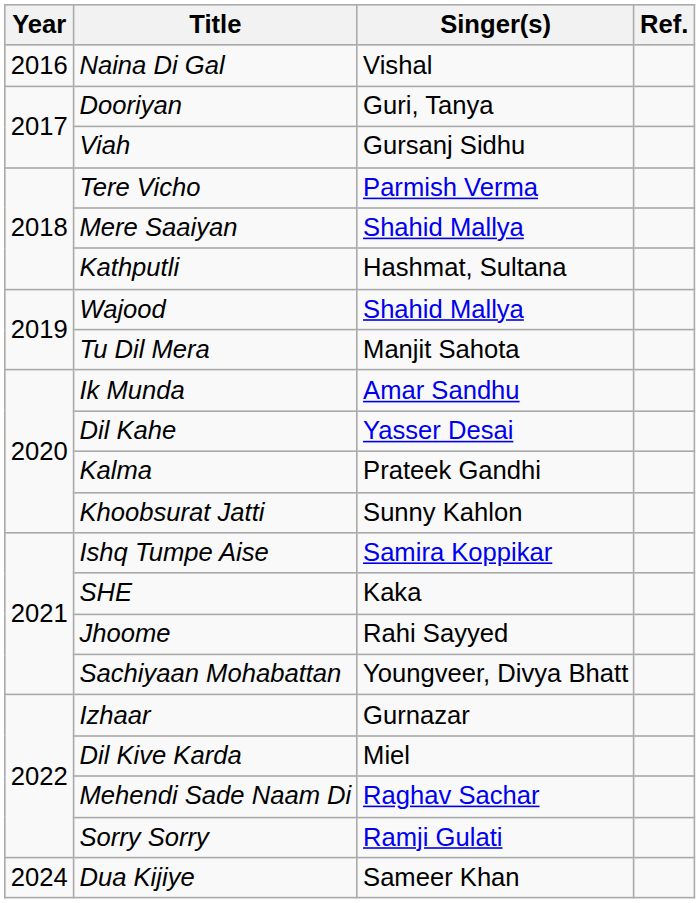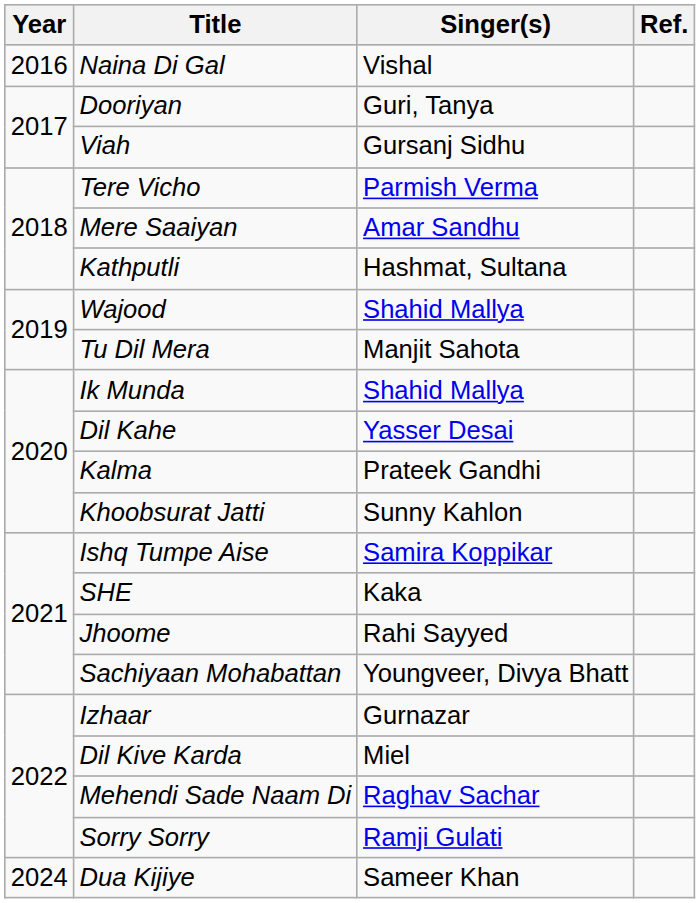(443, 227) Shahid Mallya -> (441, 227) Amar Sandhu
(441, 390) Amar Sandhu -> (443, 390) Shahid Mallya
